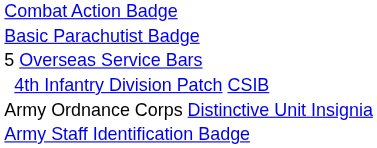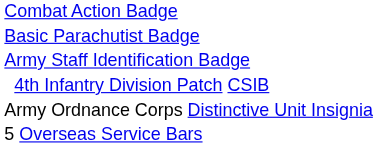(103, 60) 5 Overseas Service Bars -> (127, 60) Army Staff Identification Badge
(127, 134) Army Staff Identification Badge -> (103, 134) 5 Overseas Service Bars
